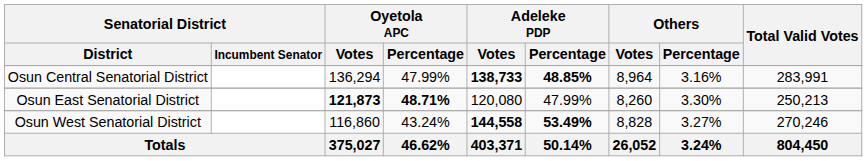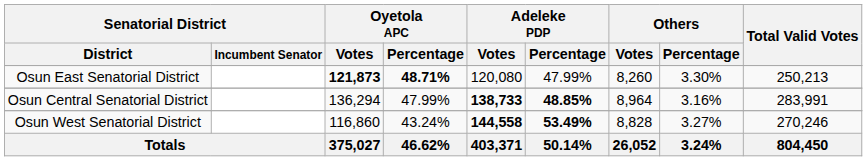rows swapped: (108, 77) <-> (108, 100)
